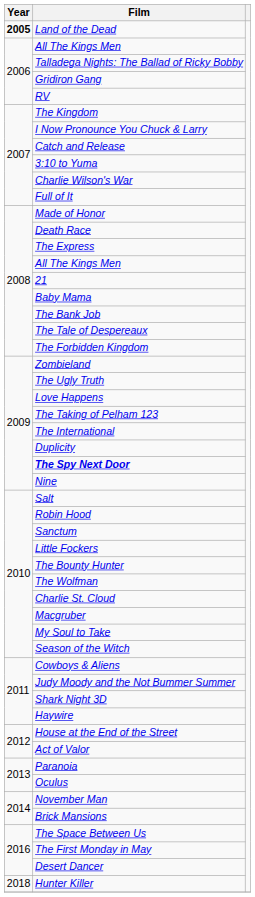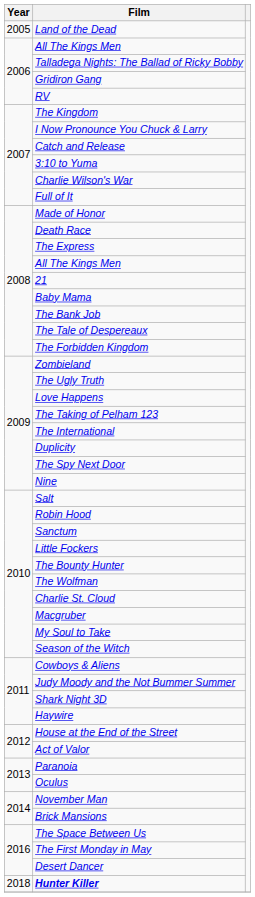(19, 29) bold -> (19, 29) normal
(82, 465) bold -> (80, 465) normal
(64, 883) normal -> (67, 883) bold
